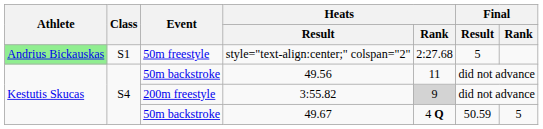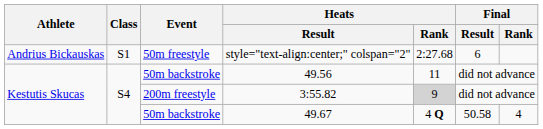(56, 54) lightgreen background -> (56, 54) no background
(477, 54) 5 -> (477, 54) 6
(477, 114) 50.59 -> (477, 114) 50.58
(519, 114) 5 -> (519, 114) 4
